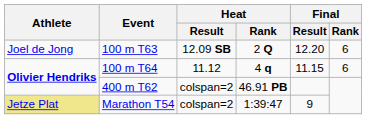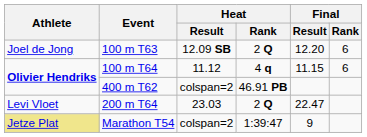+ row: (130, 105)
